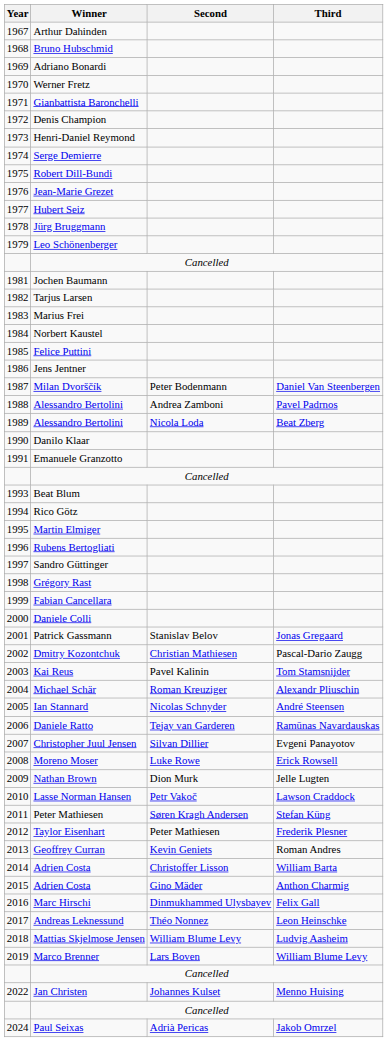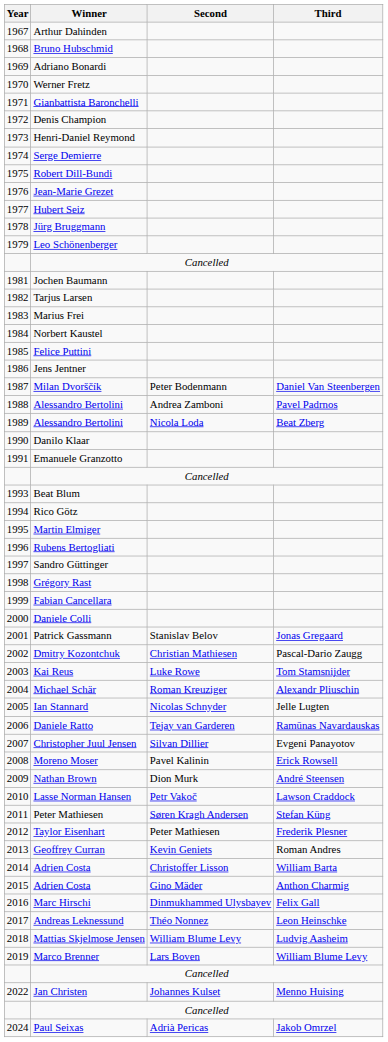(179, 671) Pavel Kalinin -> (175, 671) Luke Rowe
(310, 707) André Steensen -> (303, 707) Jelle Lugten
(175, 760) Luke Rowe -> (179, 760) Pavel Kalinin
(303, 778) Jelle Lugten -> (310, 778) André Steensen
